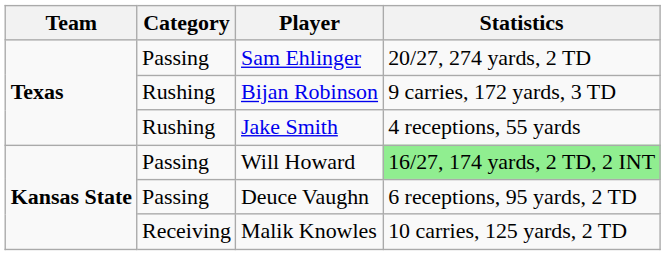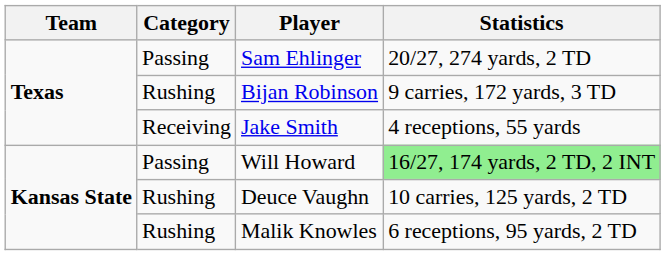(179, 127) Rushing -> (186, 127) Receiving
(176, 196) Passing -> (179, 196) Rushing
(512, 196) 6 receptions, 95 yards, 2 TD -> (508, 196) 10 carries, 125 yards, 2 TD
(186, 231) Receiving -> (179, 231) Rushing
(508, 231) 10 carries, 125 yards, 2 TD -> (512, 231) 6 receptions, 95 yards, 2 TD
